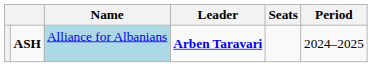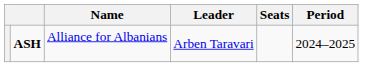(107, 36) lightblue background -> (107, 36) no background
(218, 43) bold -> (214, 43) normal
